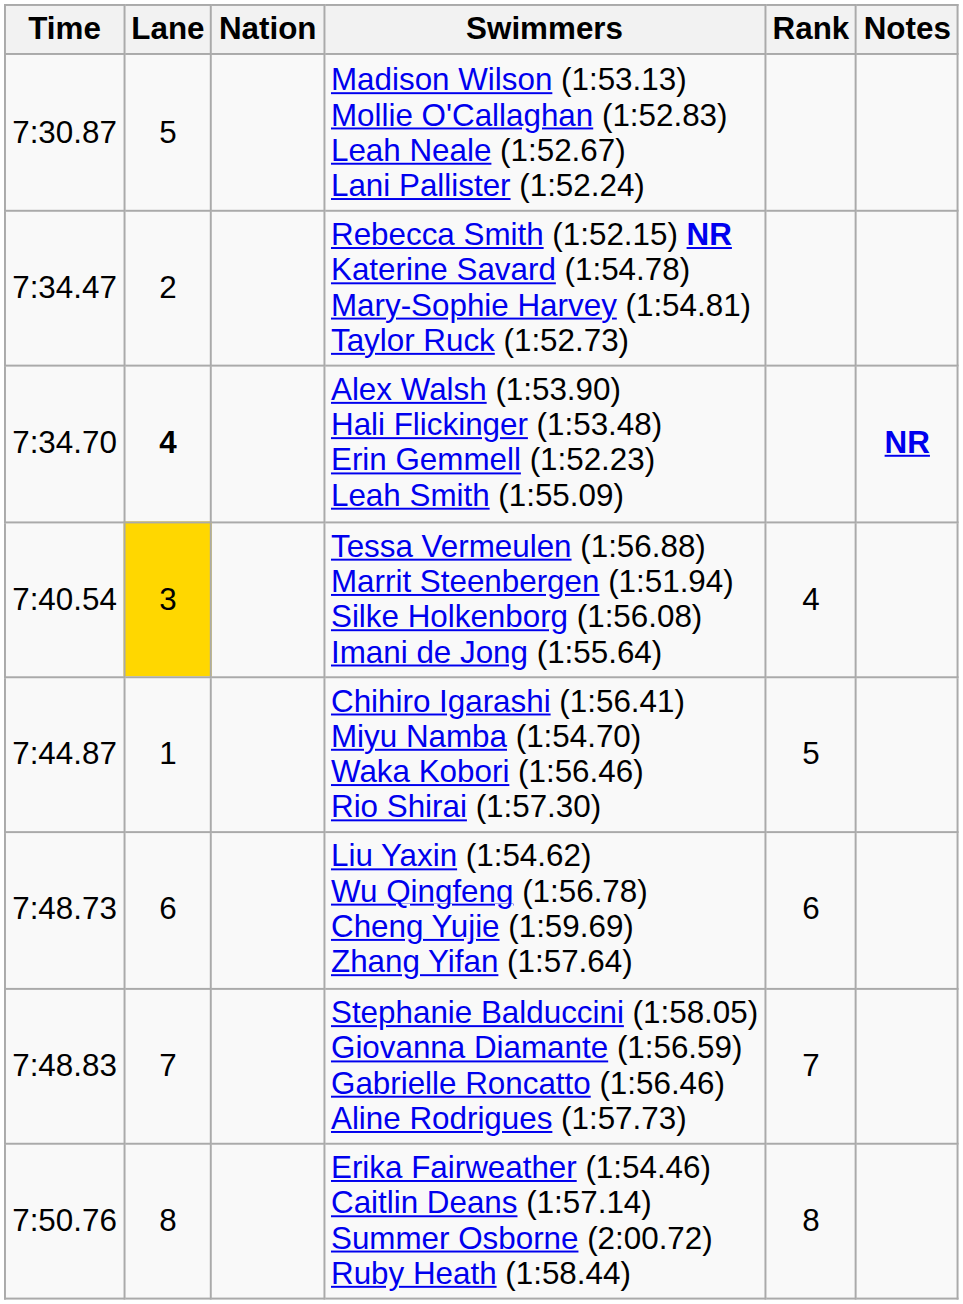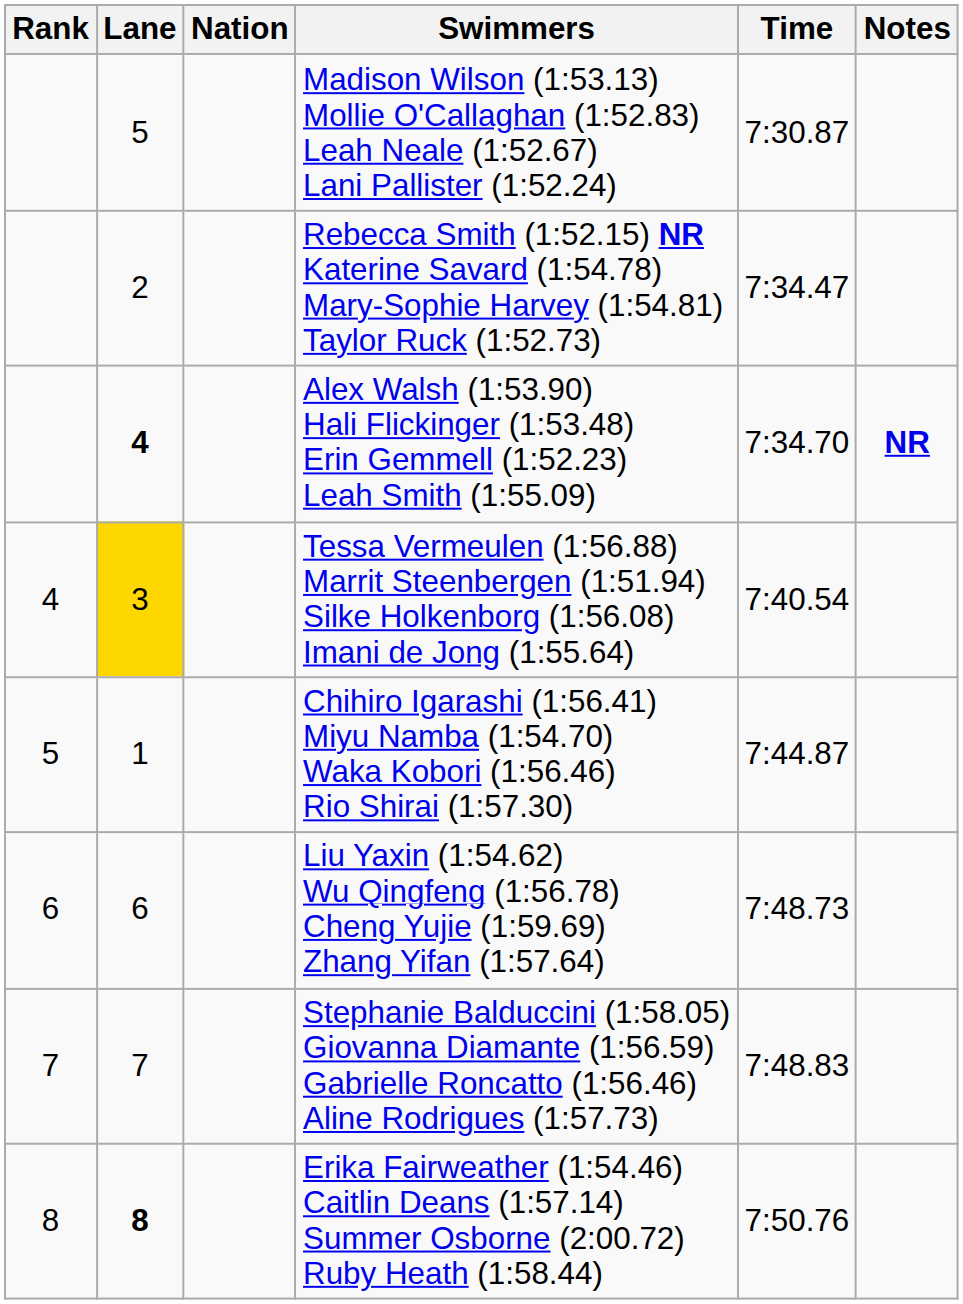columns swapped: (811, 29) <-> (65, 29)
(168, 1221) normal -> (140, 1221) bold
